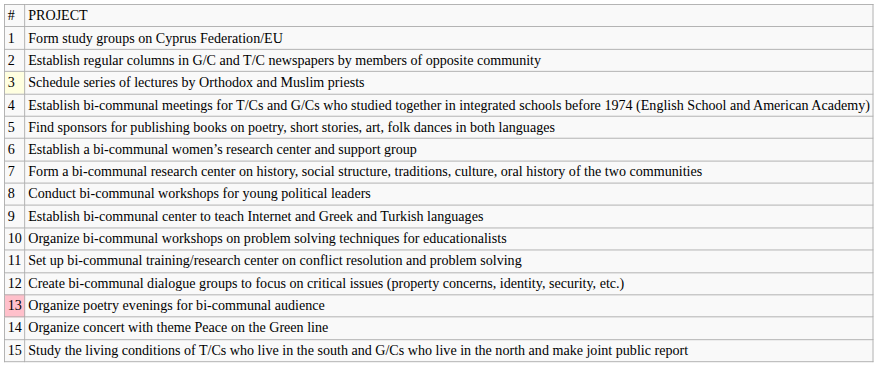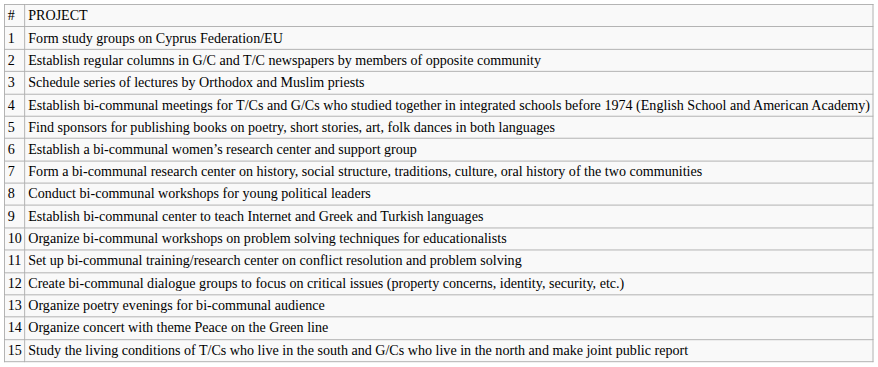(11, 82) lightyellow background -> (11, 82) no background
(15, 305) pink background -> (15, 305) no background
